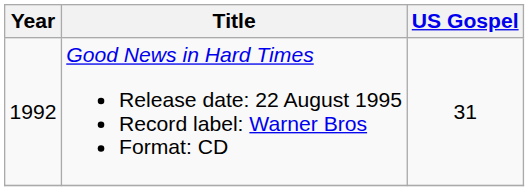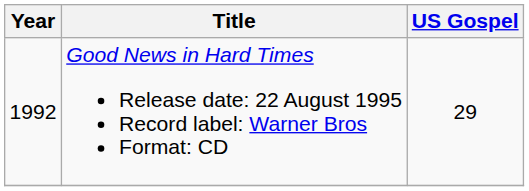(465, 111) 31 -> (465, 111) 29
